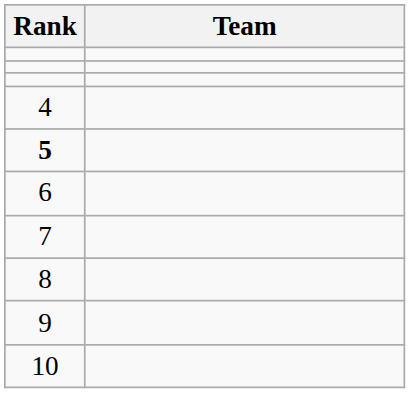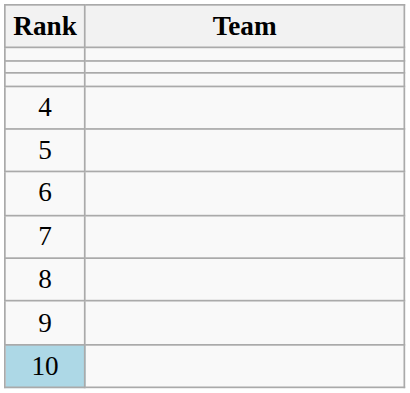(45, 149) bold -> (45, 149) normal
(45, 365) no background -> (45, 365) lightblue background
